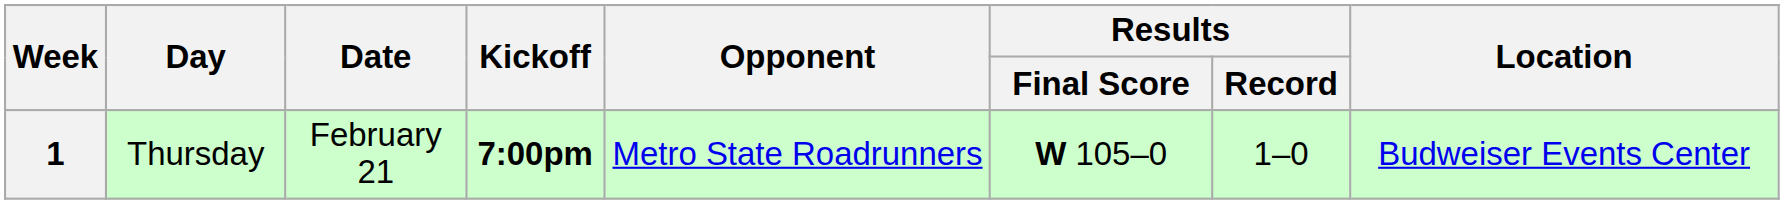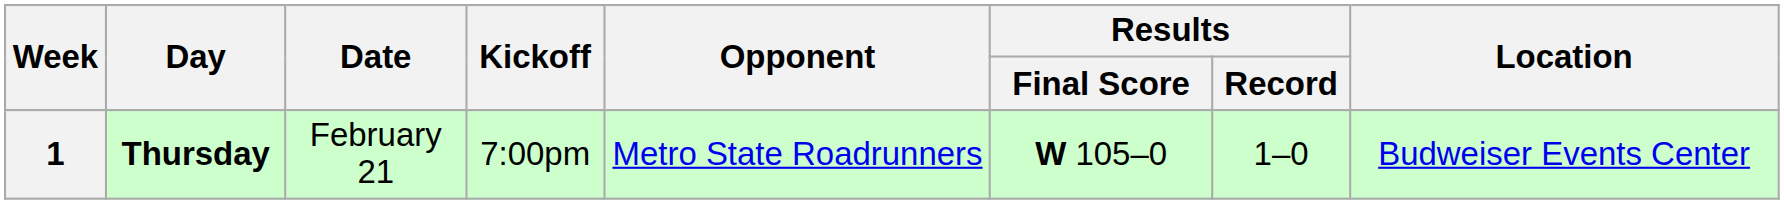(196, 153) normal -> (196, 153) bold
(535, 153) bold -> (535, 153) normal
